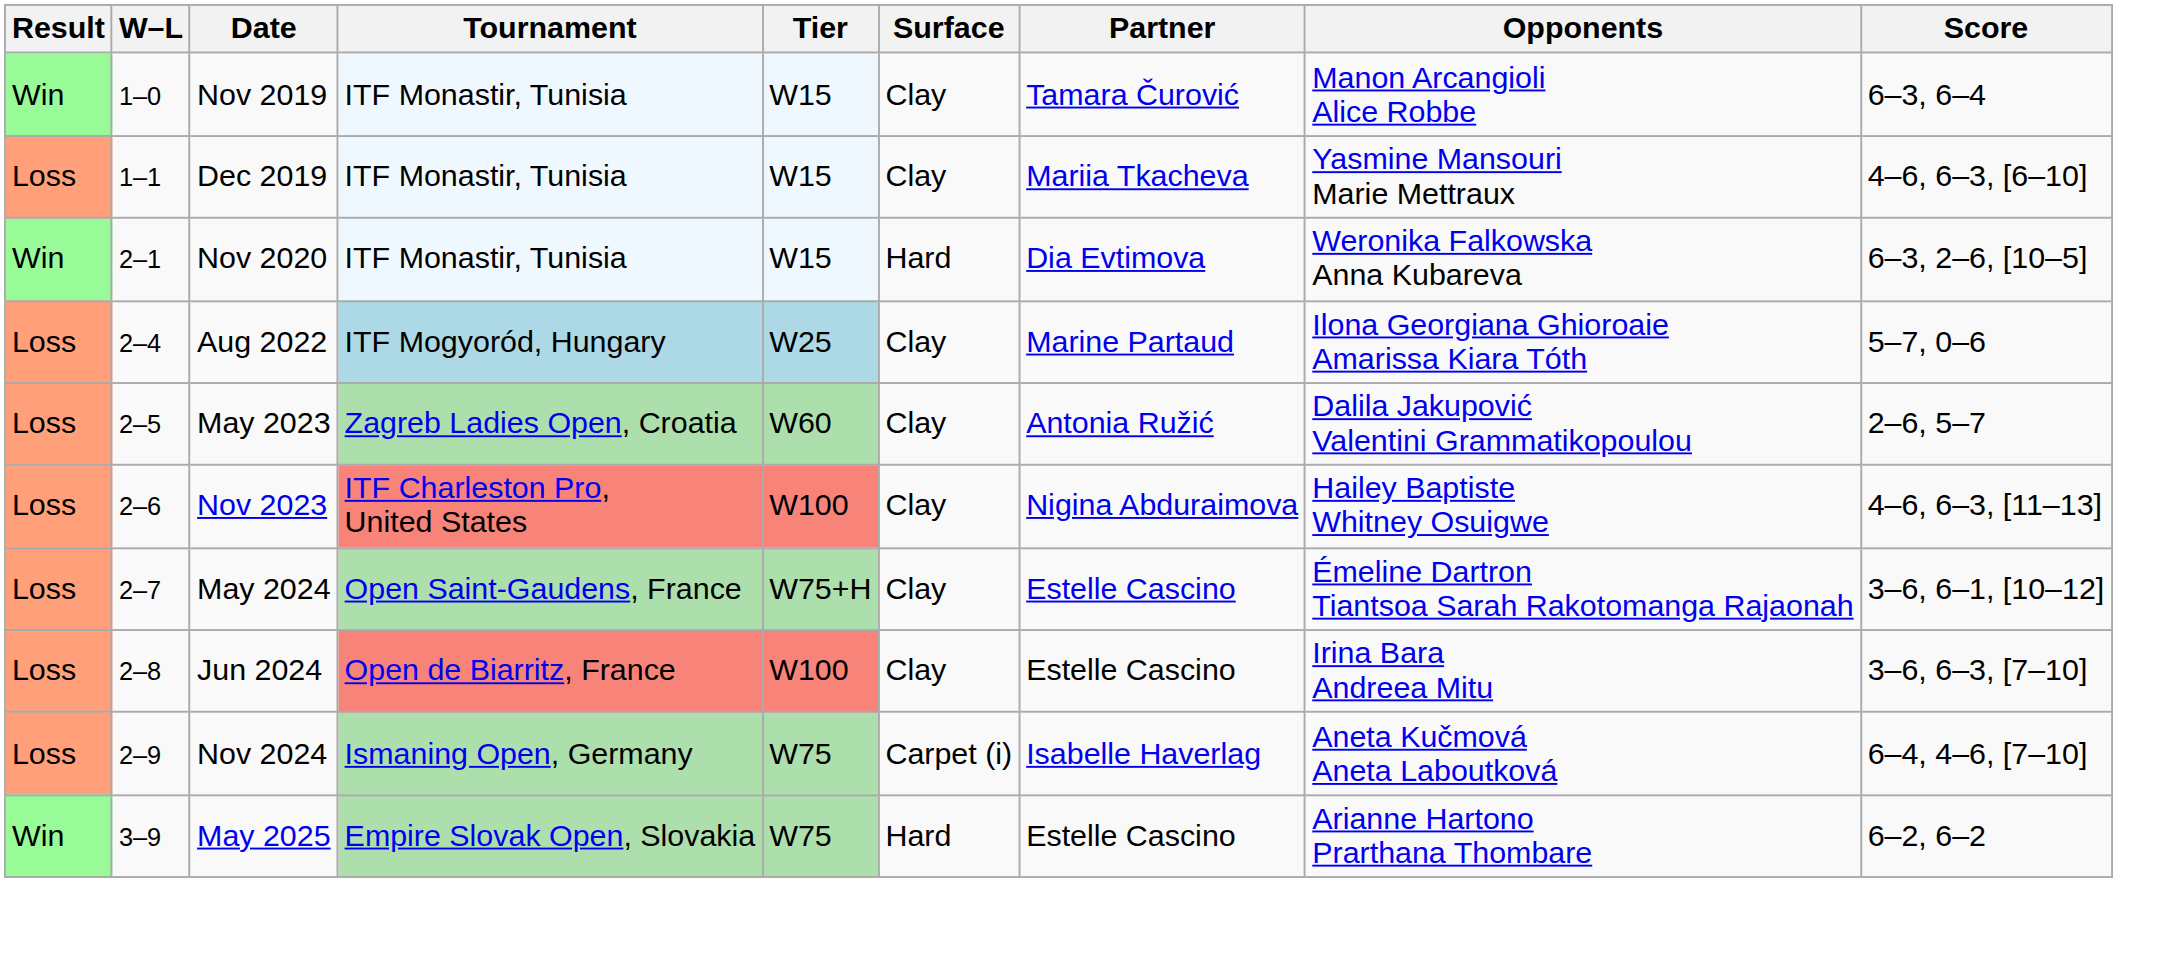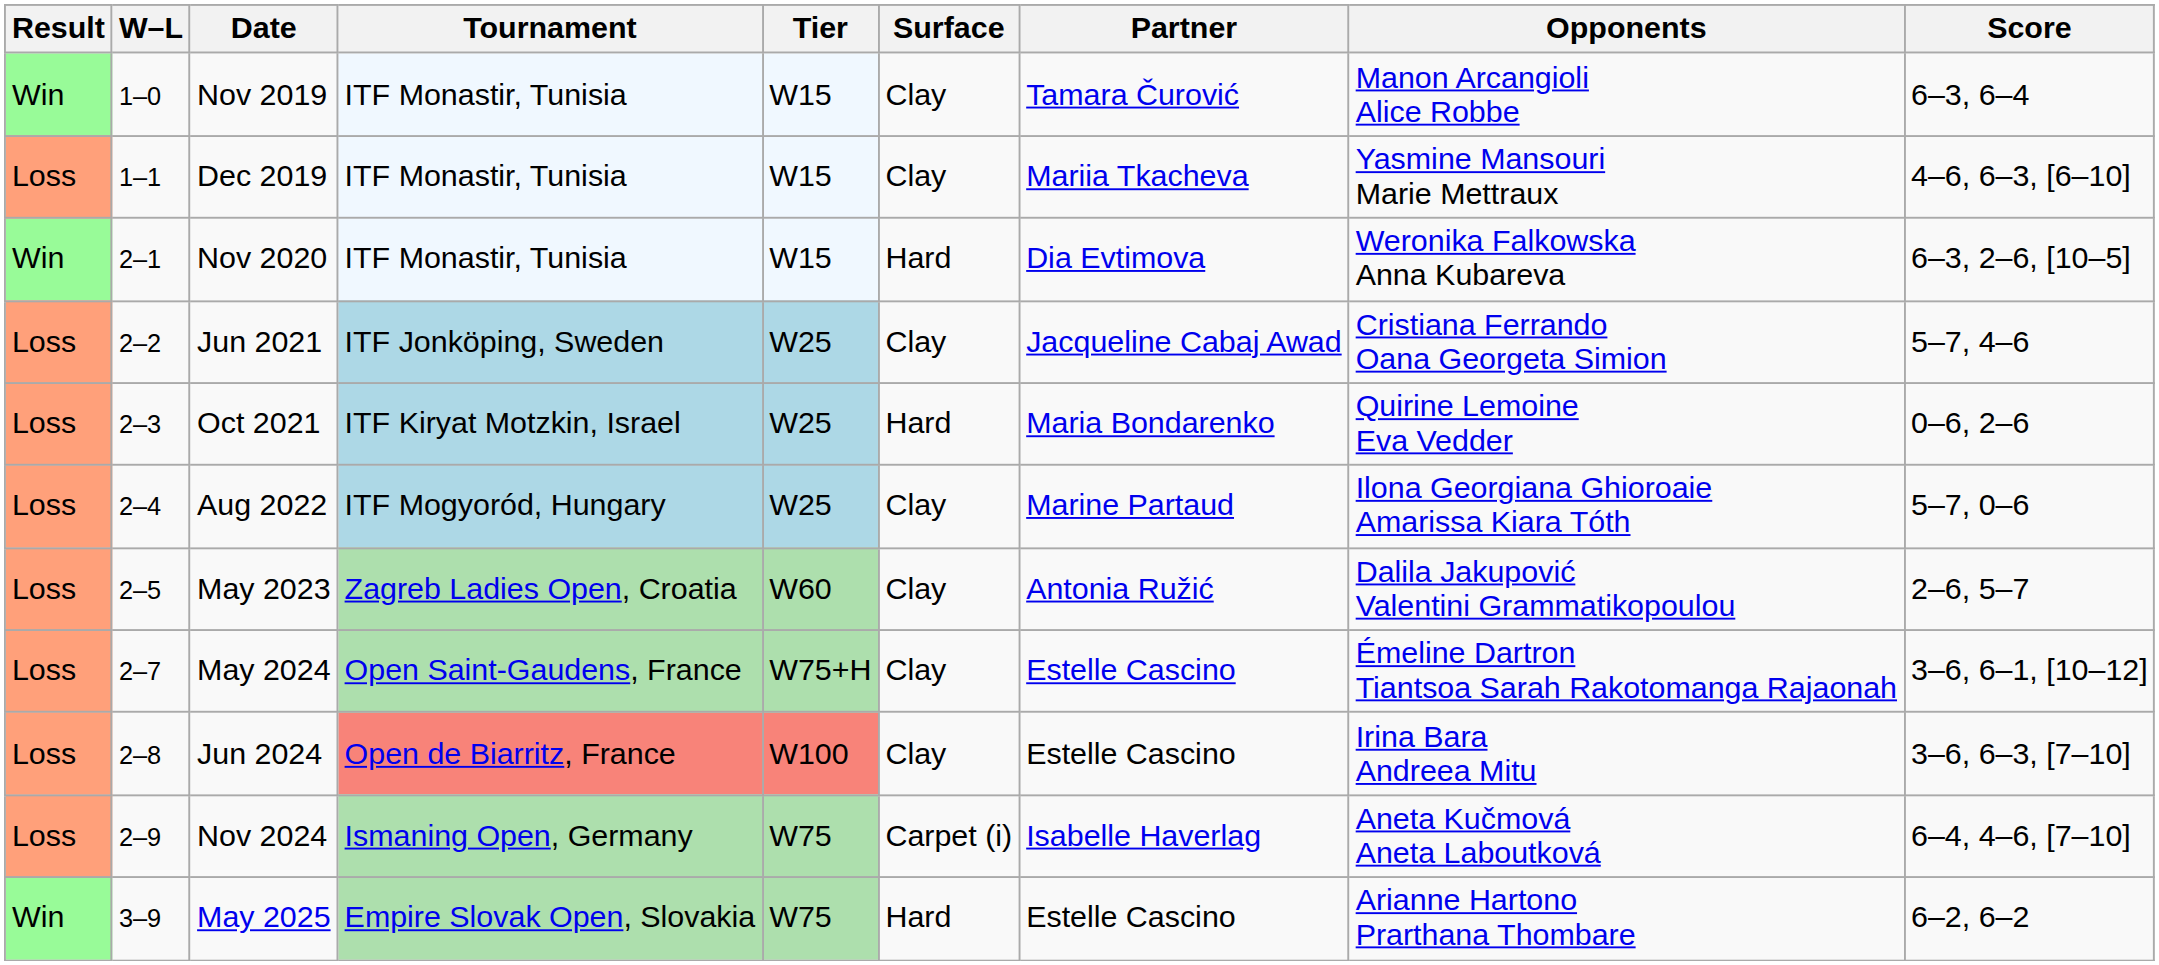+ row: (260, 341)
+ row: (259, 423)
- row: (262, 505)
